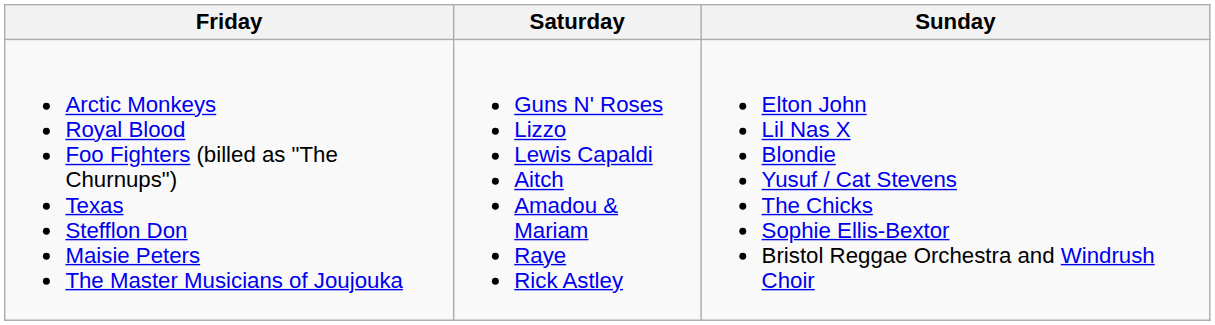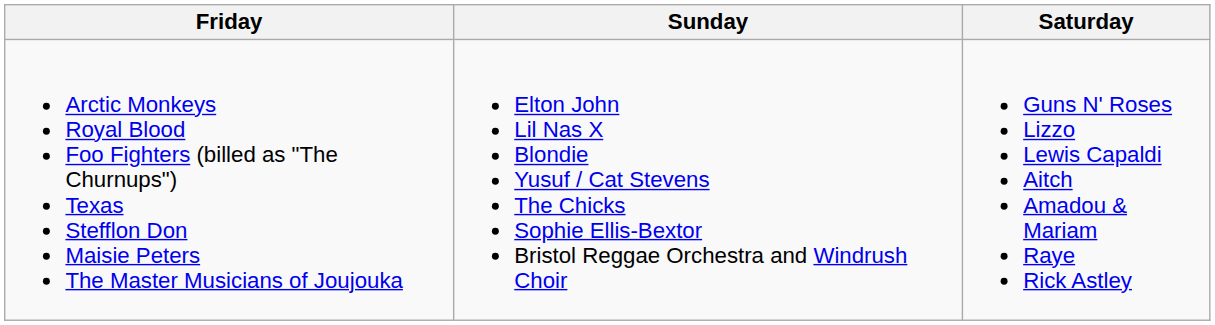columns swapped: (577, 22) <-> (955, 22)
